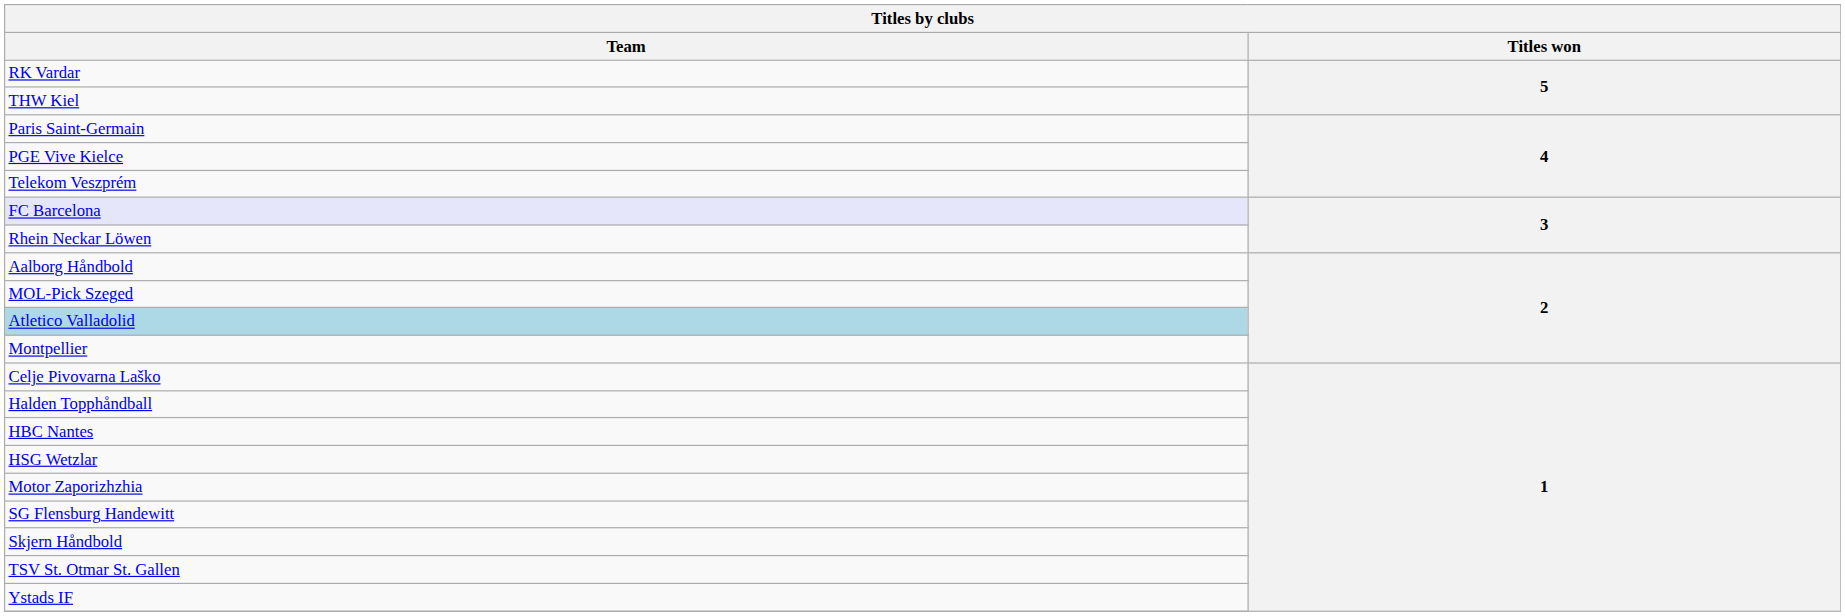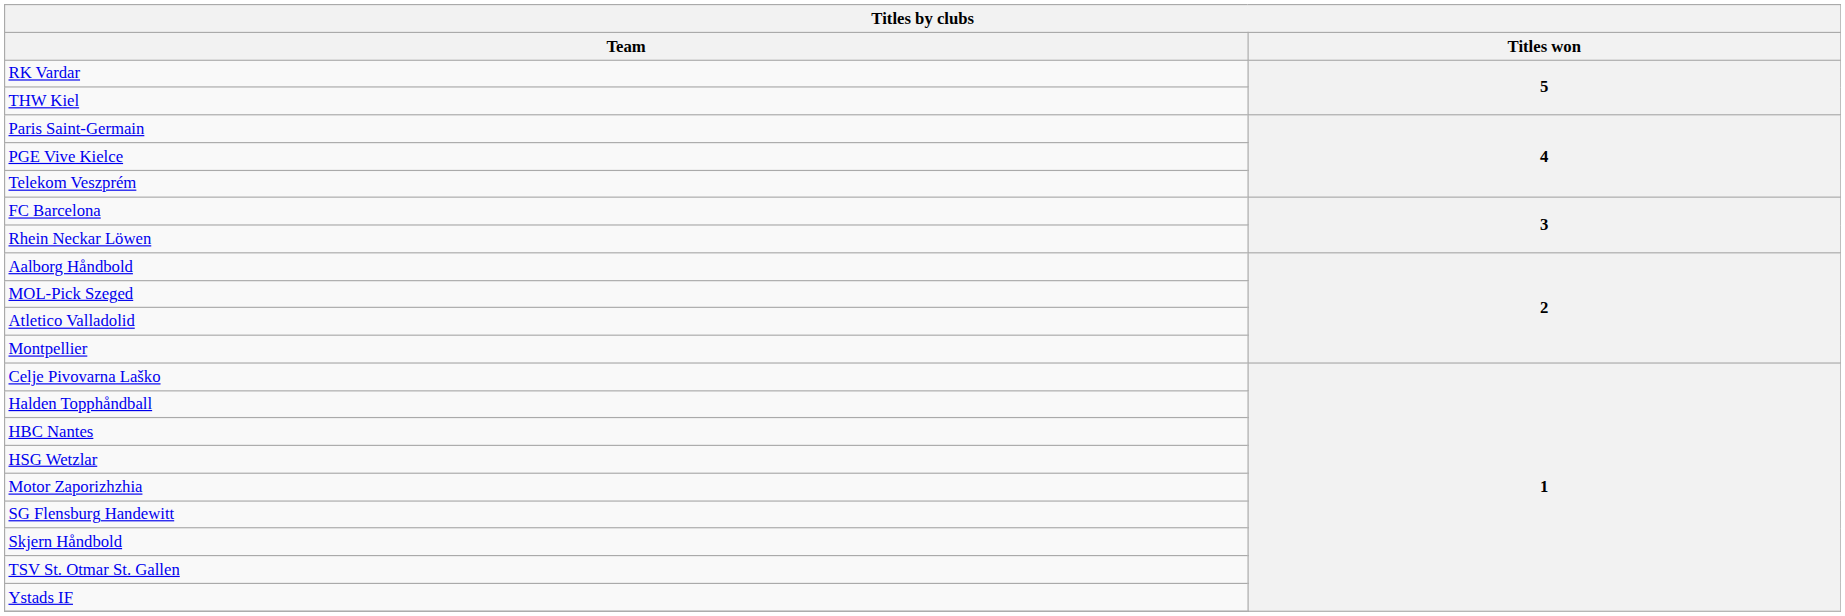(55, 211) lavender background -> (55, 211) no background
(72, 321) lightblue background -> (72, 321) no background
